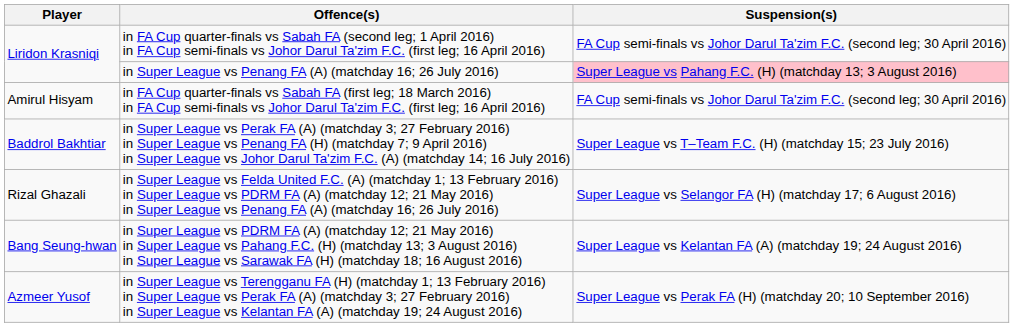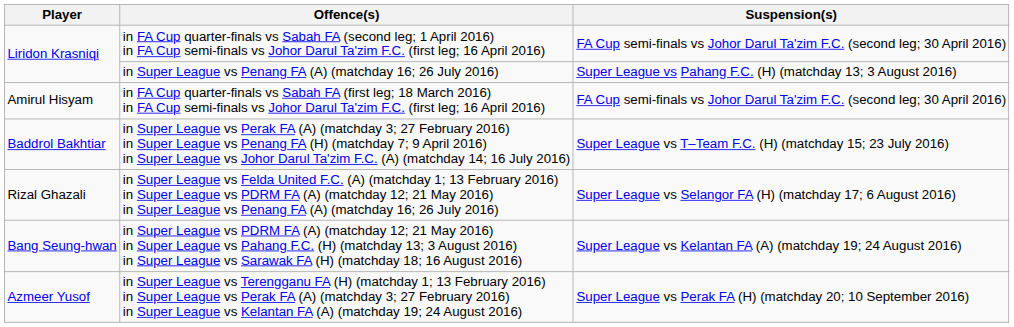(766, 72) pink background -> (766, 72) no background
